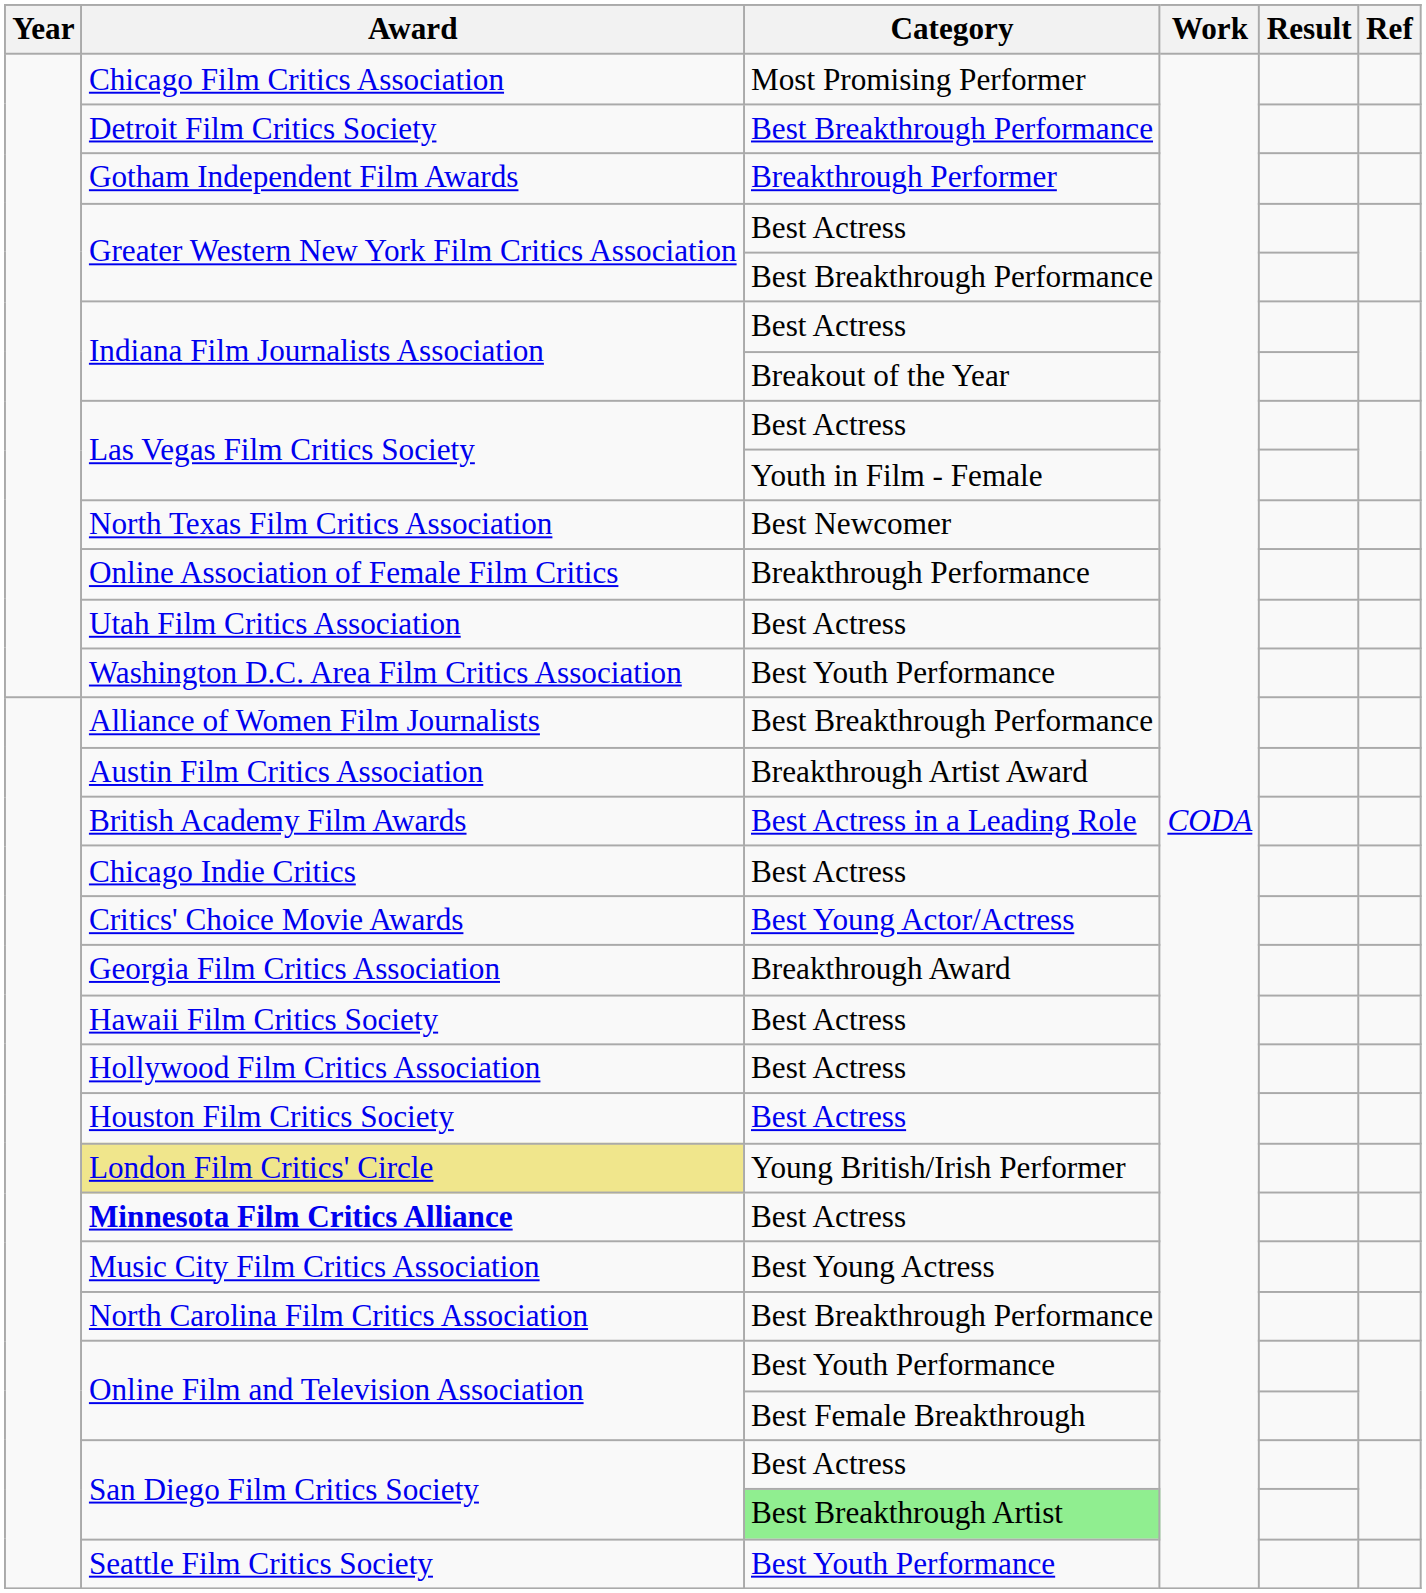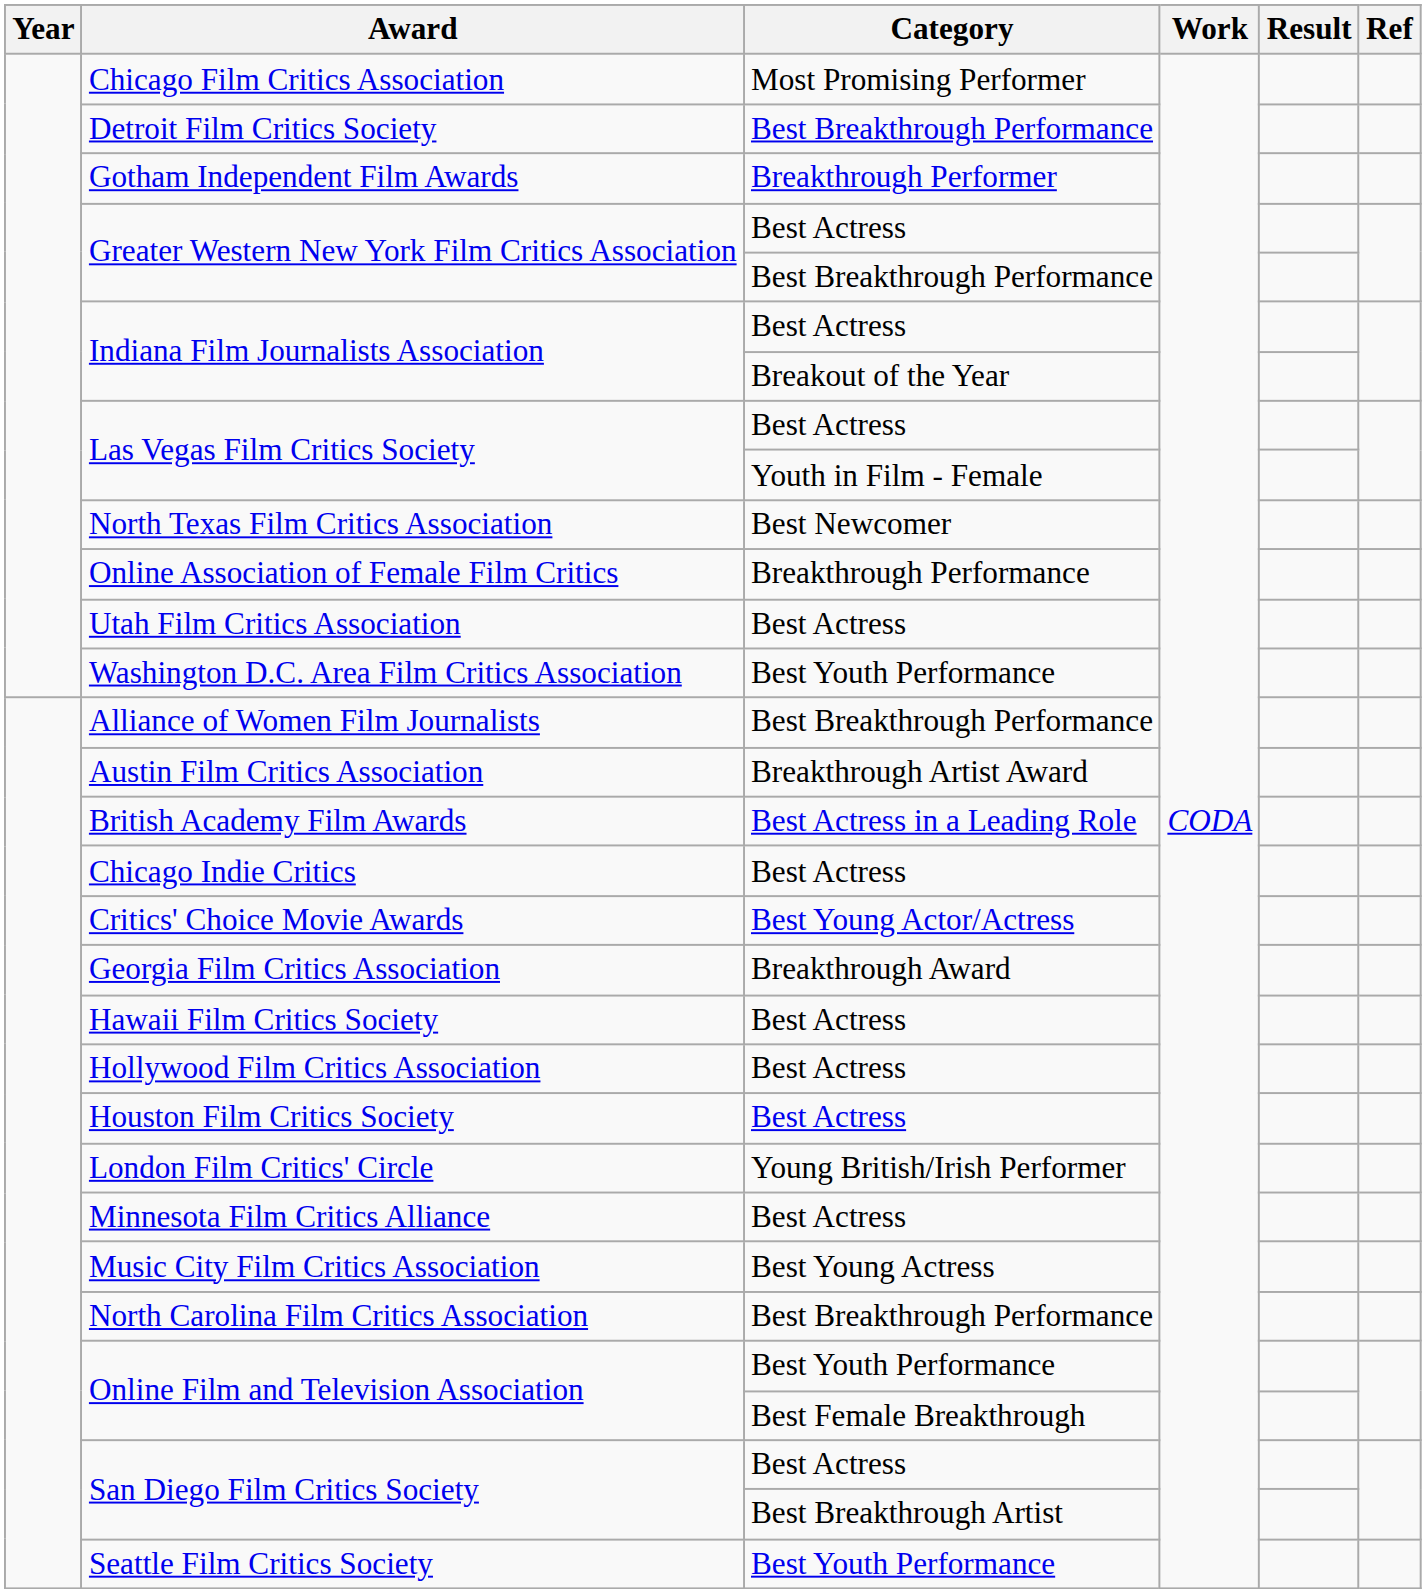(261, 1167) khaki background -> (261, 1167) no background
(301, 1216) bold -> (290, 1216) normal
(907, 1513) lightgreen background -> (907, 1513) no background
